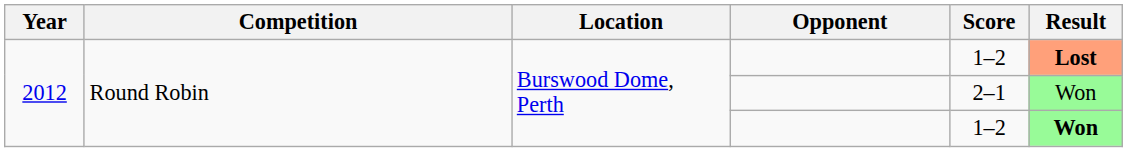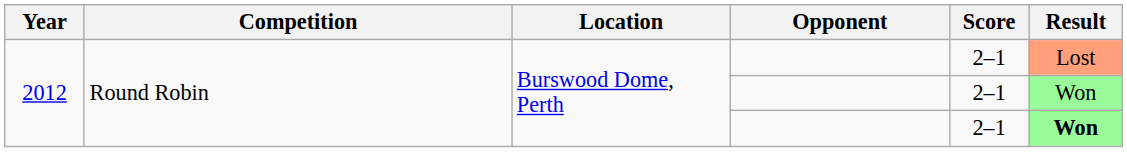(989, 57) 1–2 -> (989, 57) 2–1
(1076, 57) bold -> (1076, 57) normal
(989, 127) 1–2 -> (989, 127) 2–1
